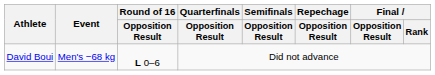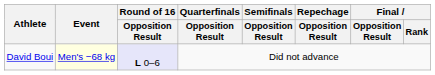(86, 57) no background -> (86, 57) lightyellow background
(147, 63) no background -> (147, 63) lavender background
